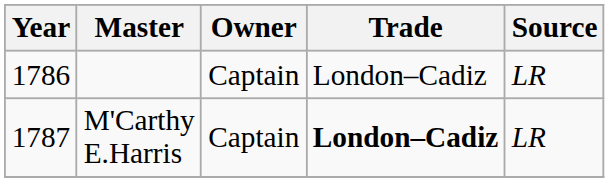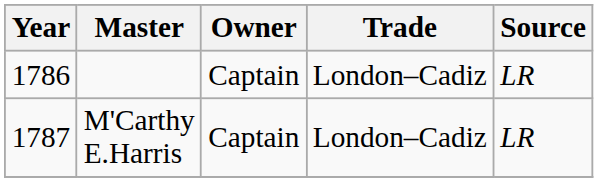(406, 137) bold -> (400, 137) normal
